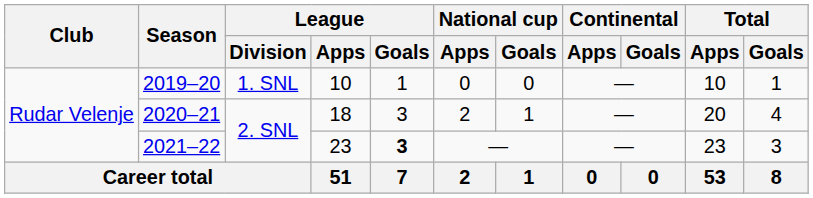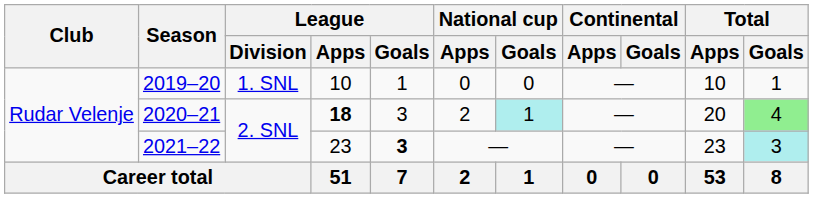(340, 114) normal -> (340, 114) bold
(529, 114) no background -> (529, 114) paleturquoise background
(776, 114) no background -> (776, 114) lightgreen background
(776, 146) no background -> (776, 146) paleturquoise background
